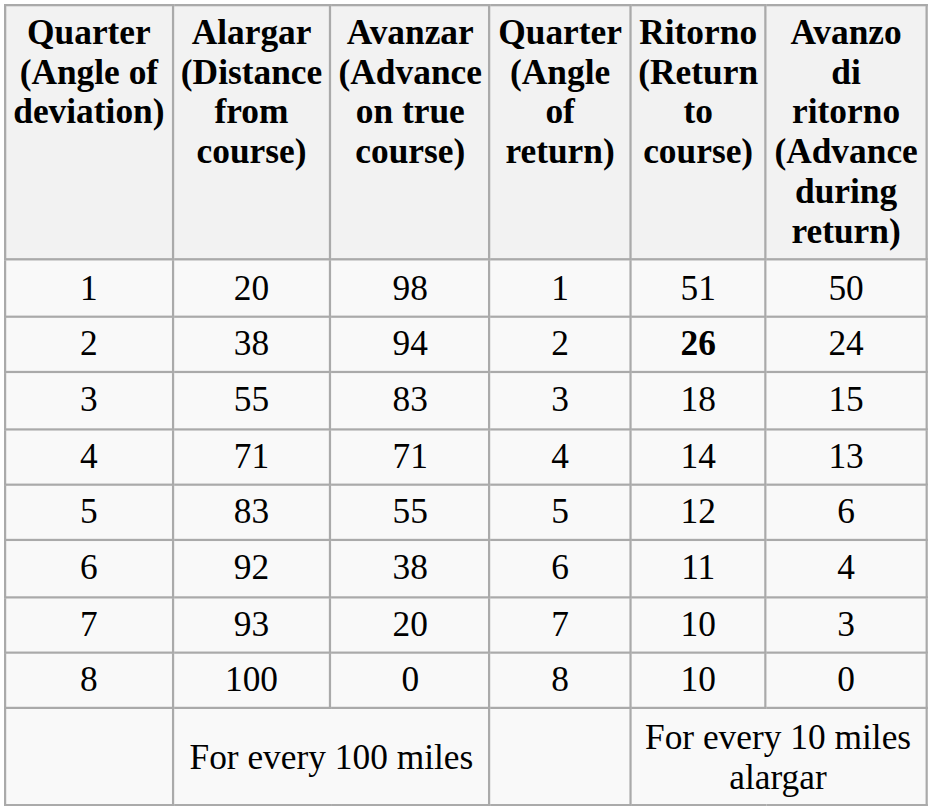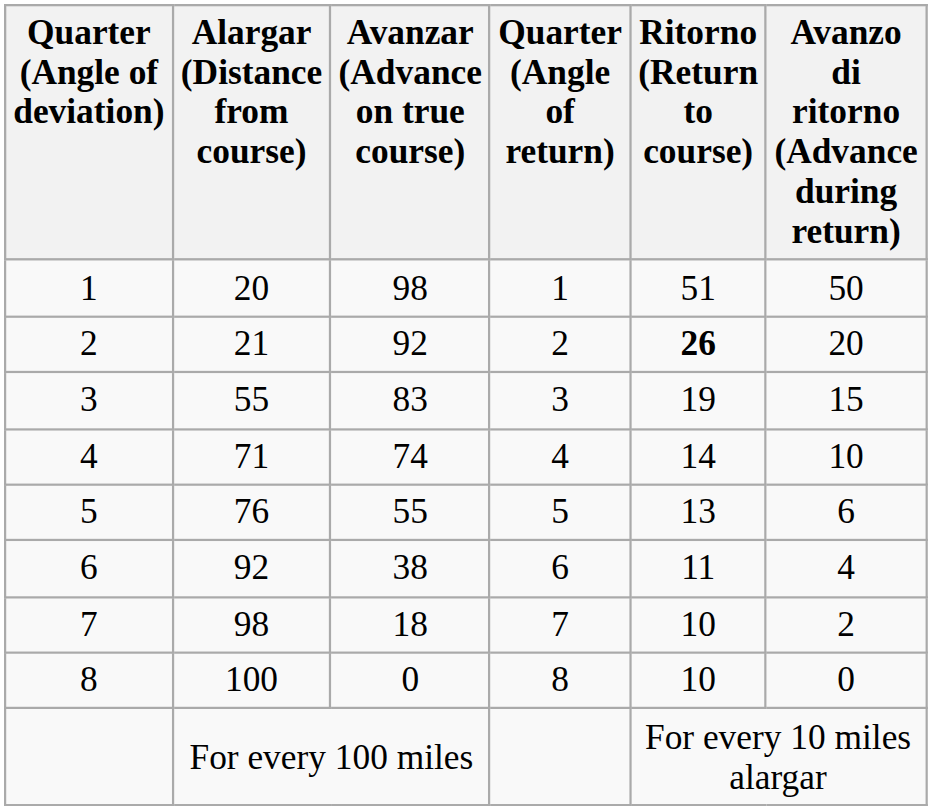(252, 343) 38 -> (252, 343) 21
(410, 343) 94 -> (410, 343) 92
(846, 343) 24 -> (846, 343) 20
(698, 399) 18 -> (698, 399) 19
(410, 455) 71 -> (410, 455) 74
(846, 455) 13 -> (846, 455) 10
(252, 511) 83 -> (252, 511) 76
(698, 511) 12 -> (698, 511) 13
(252, 623) 93 -> (252, 623) 98
(410, 623) 20 -> (410, 623) 18
(846, 623) 3 -> (846, 623) 2
